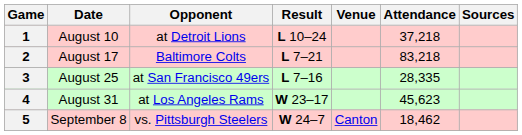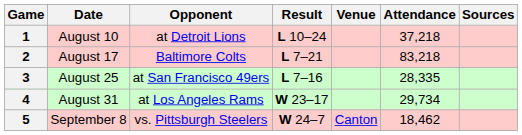(420, 99) 45,623 -> (420, 99) 29,734
